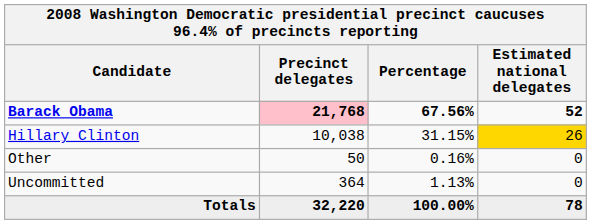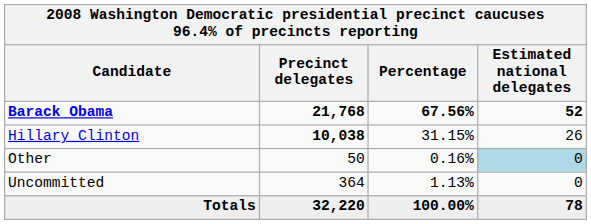(339, 113) pink background -> (339, 113) no background
(339, 137) normal -> (339, 137) bold
(574, 137) gold background -> (574, 137) no background
(578, 160) no background -> (578, 160) lightblue background
